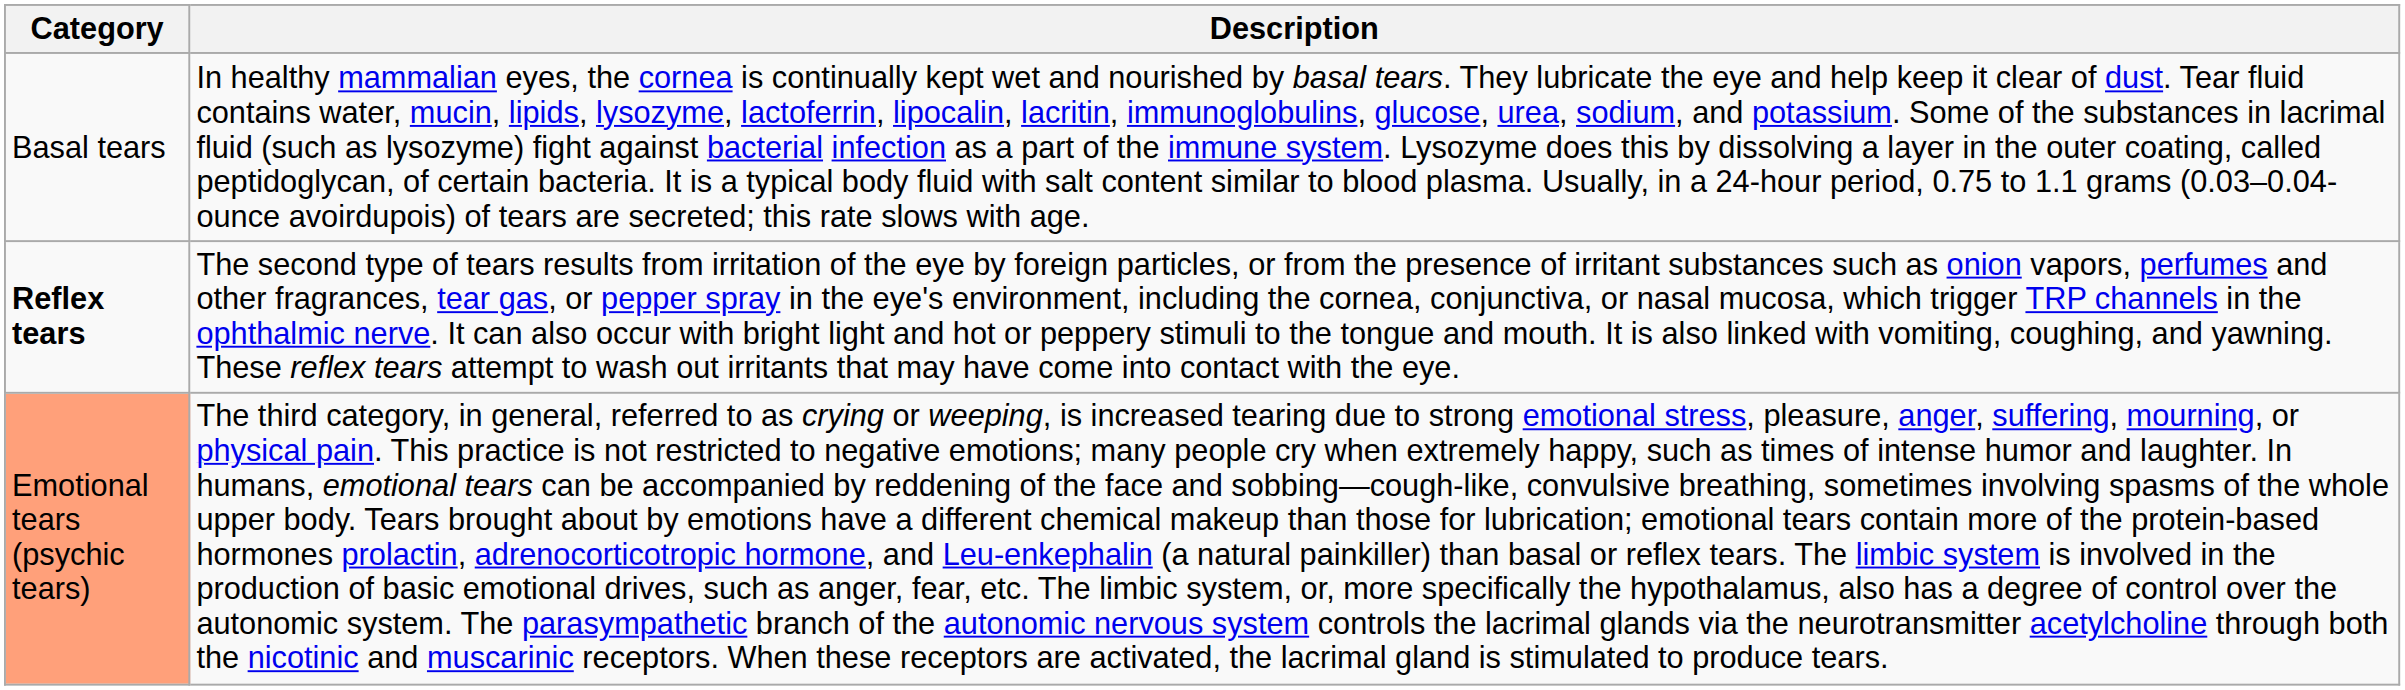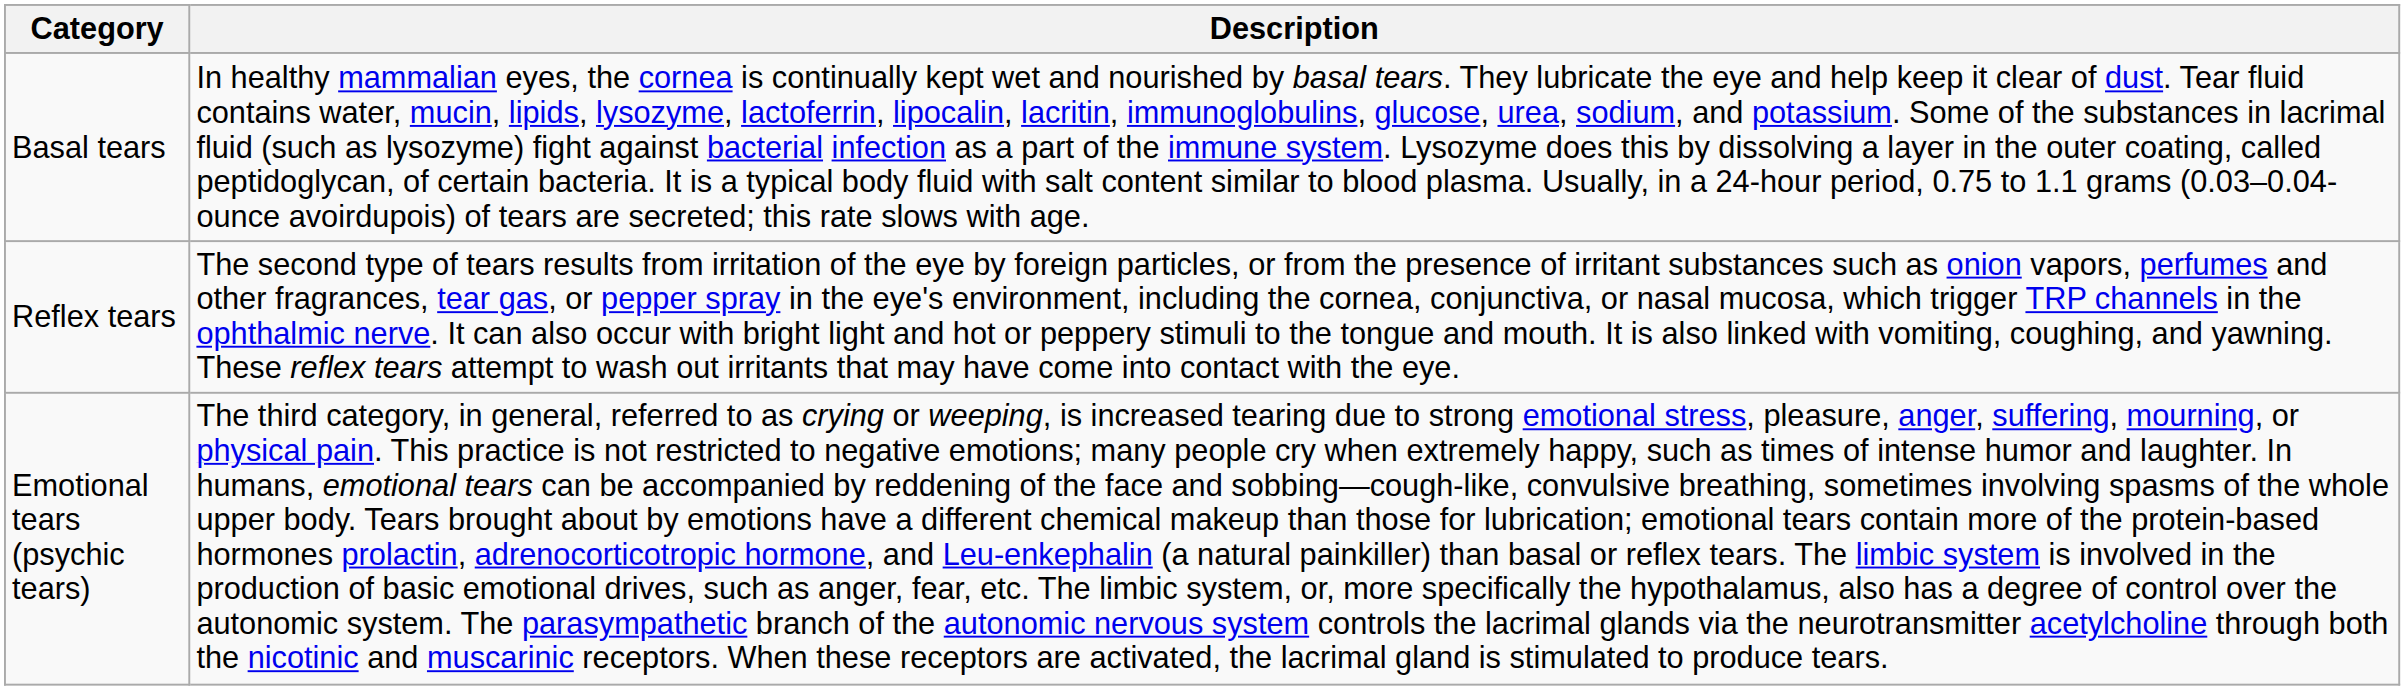(58, 316) bold -> (94, 316) normal
(80, 537) lightsalmon background -> (80, 537) no background
